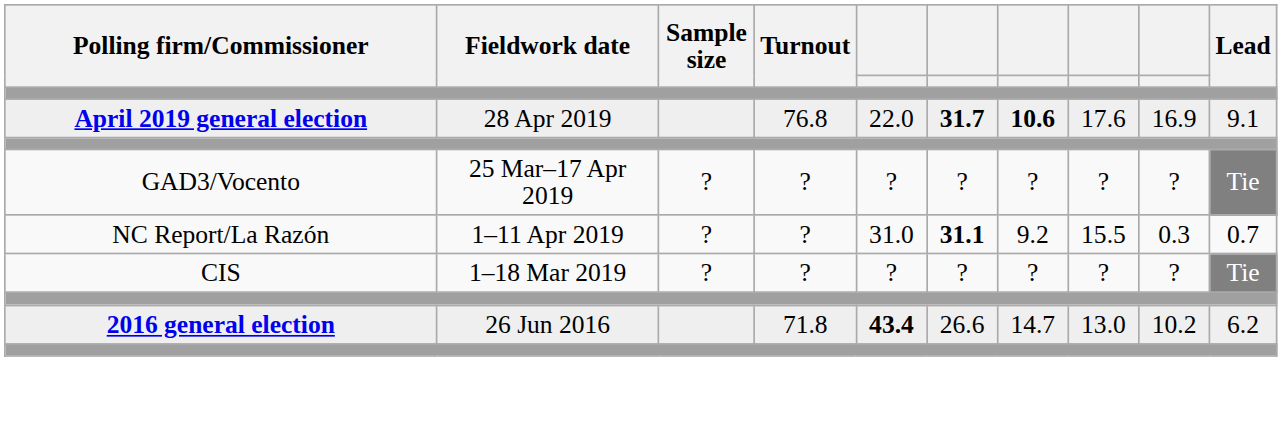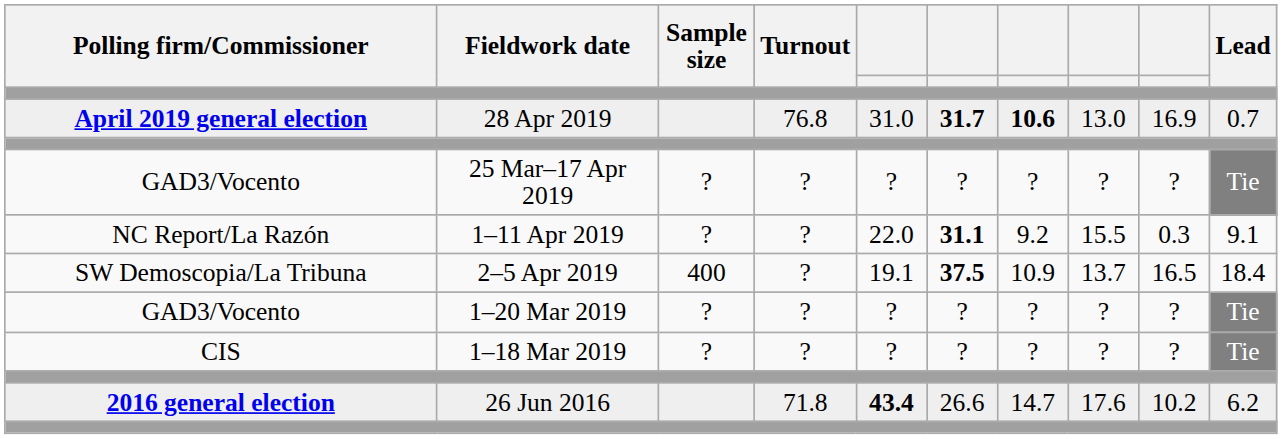(891, 118) 22.0 -> (891, 118) 31.0
(1103, 118) 17.6 -> (1103, 118) 13.0
(1243, 118) 9.1 -> (1243, 118) 0.7
(891, 234) 31.0 -> (891, 234) 22.0
(1243, 234) 0.7 -> (1243, 234) 9.1
+ row: (221, 273)
+ row: (221, 312)
(1103, 323) 13.0 -> (1103, 401) 17.6
